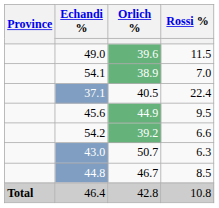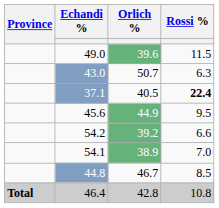rows swapped: (95, 153) <-> (95, 73)
(201, 93) normal -> (201, 93) bold
